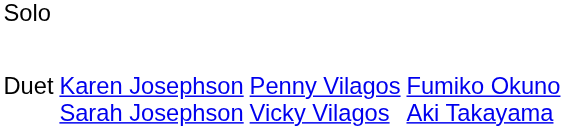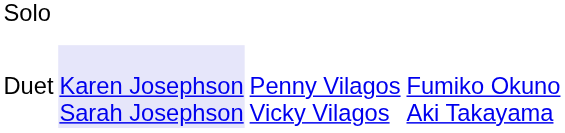(152, 99) no background -> (152, 99) lavender background
